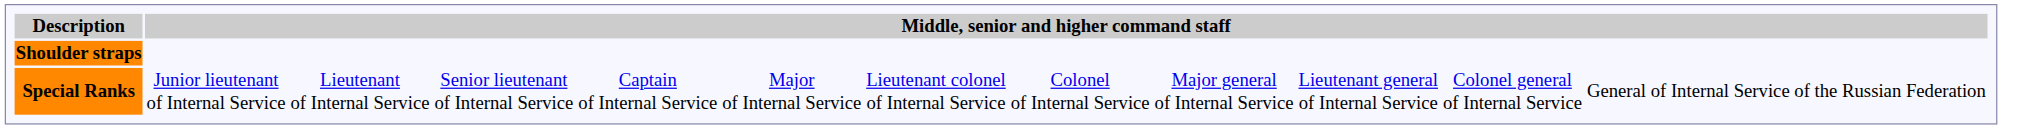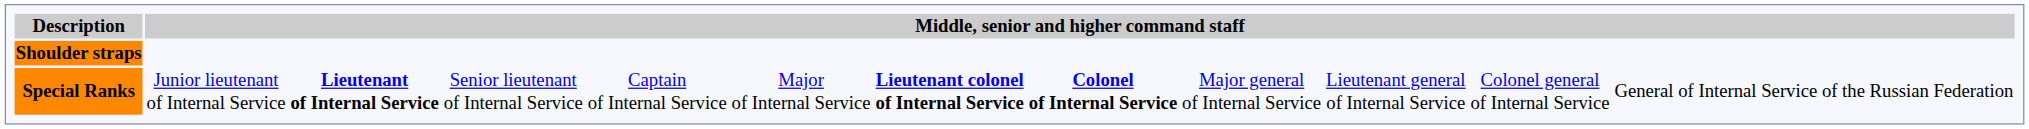(360, 91) normal -> (365, 91) bold
(936, 91) normal -> (950, 91) bold
(1080, 91) normal -> (1103, 91) bold
